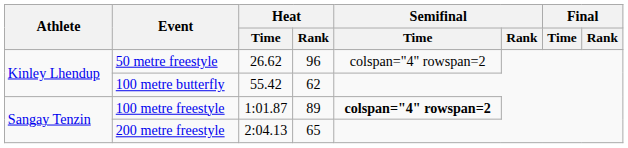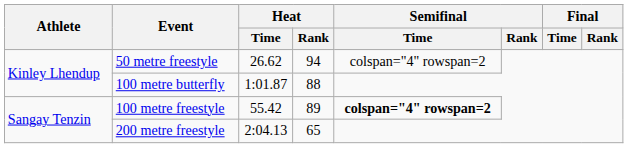(313, 61) 96 -> (313, 61) 94
(266, 85) 55.42 -> (266, 85) 1:01.87
(313, 85) 62 -> (313, 85) 88
(266, 108) 1:01.87 -> (266, 108) 55.42
